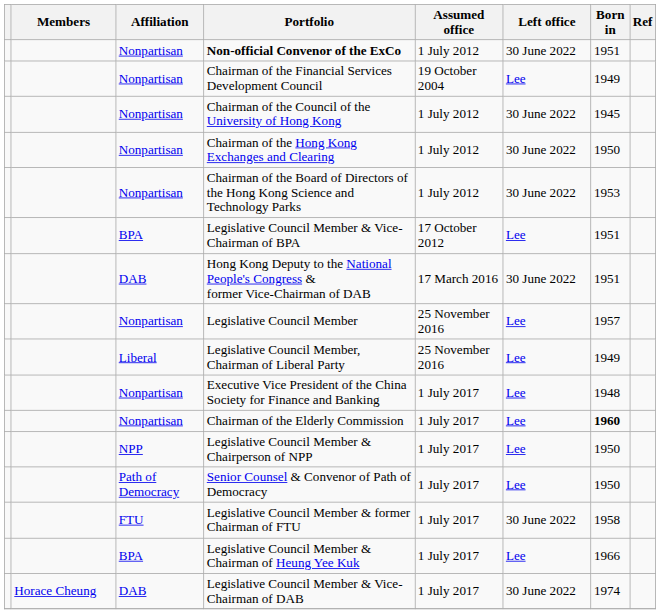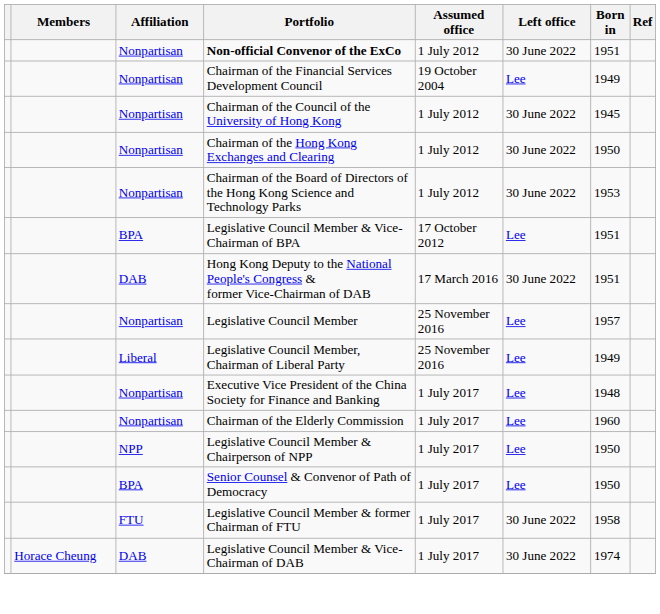(607, 420) bold -> (607, 420) normal
(149, 484) Path of Democracy -> (131, 484) BPA
- row: (289, 555)
